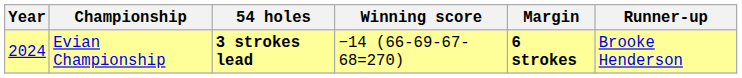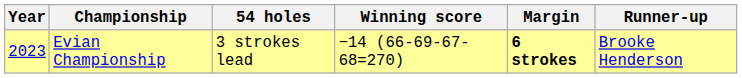(27, 52) 2024 -> (27, 52) 2023
(258, 52) bold -> (258, 52) normal
